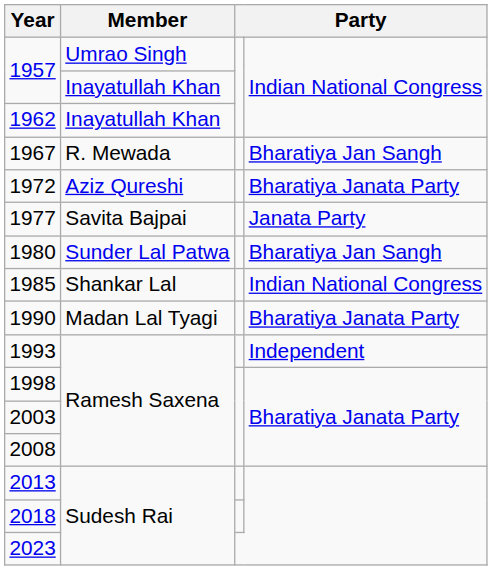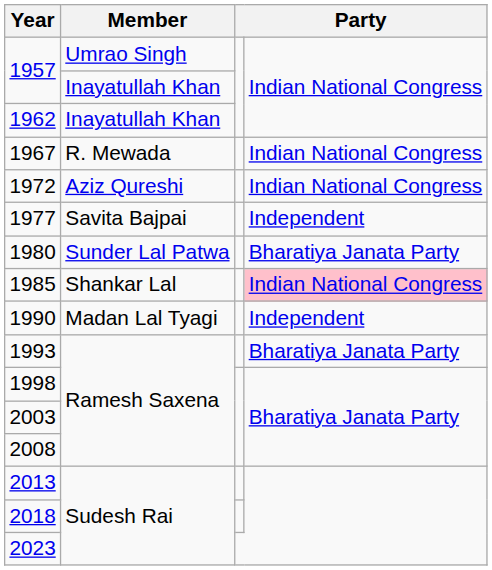(345, 152) Bharatiya Jan Sangh -> (365, 152) Indian National Congress
(354, 185) Bharatiya Janata Party -> (365, 185) Indian National Congress
(307, 218) Janata Party -> (307, 218) Independent
(345, 251) Bharatiya Jan Sangh -> (354, 251) Bharatiya Janata Party
(365, 284) no background -> (365, 284) pink background
(354, 317) Bharatiya Janata Party -> (307, 317) Independent
(307, 350) Independent -> (354, 350) Bharatiya Janata Party
